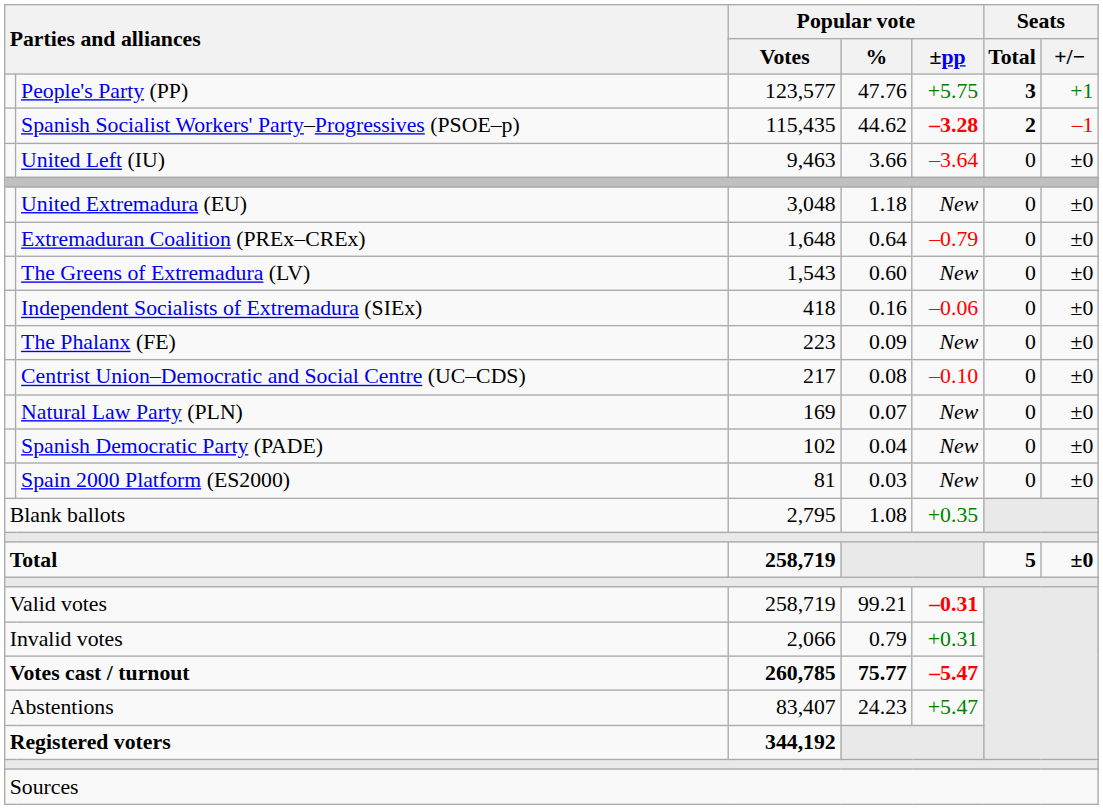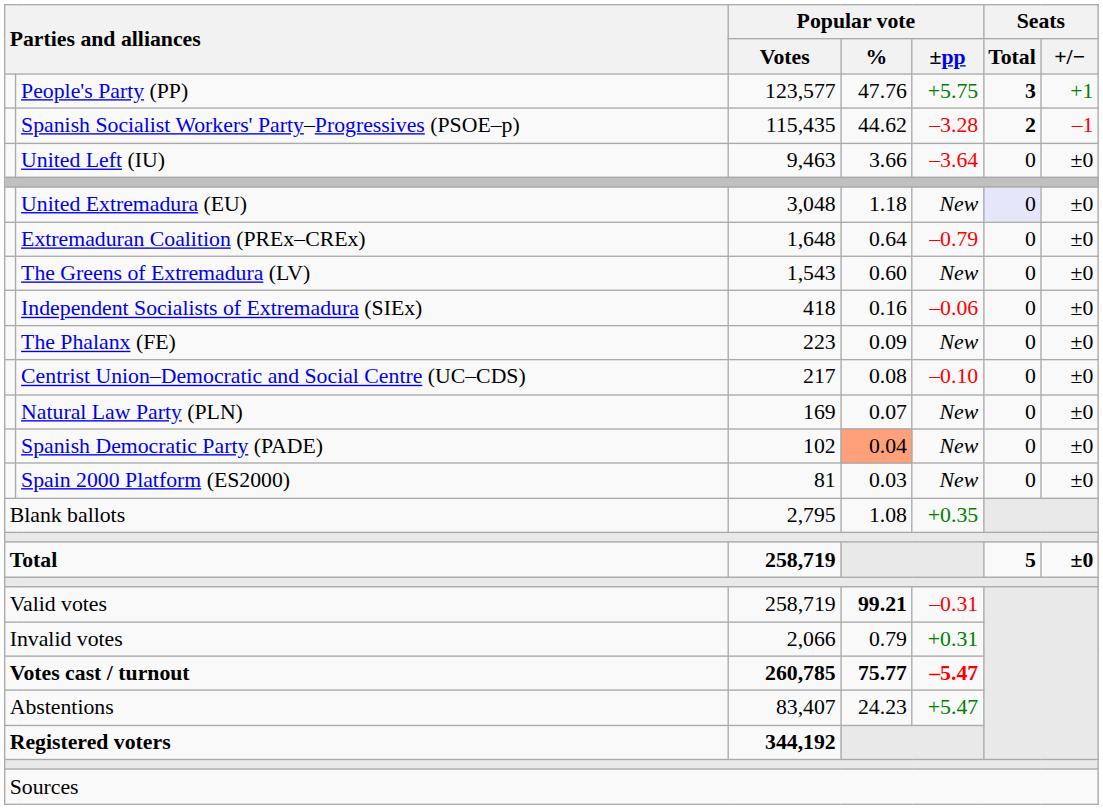(954, 125) bold -> (954, 125) normal
(1030, 204) no background -> (1030, 204) lavender background
(888, 445) no background -> (888, 445) lightsalmon background
(882, 604) normal -> (882, 604) bold
(954, 604) bold -> (954, 604) normal
